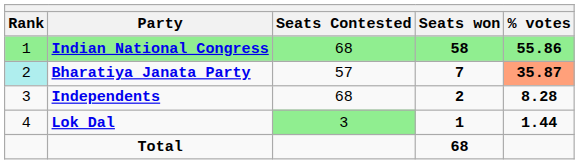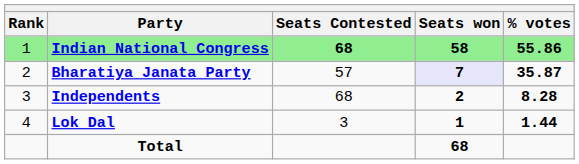(344, 49) normal -> (344, 49) bold
(26, 73) paleturquoise background -> (26, 73) no background
(460, 73) no background -> (460, 73) lavender background
(539, 73) lightsalmon background -> (539, 73) no background
(344, 122) lightgreen background -> (344, 122) no background
